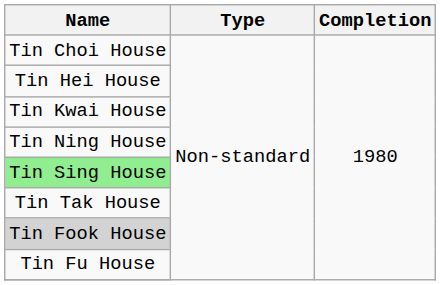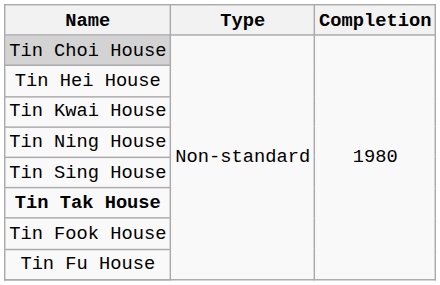(88, 50) no background -> (88, 50) lightgrey background
(88, 173) lightgreen background -> (88, 173) no background
(88, 203) normal -> (88, 203) bold
(88, 234) lightgrey background -> (88, 234) no background
